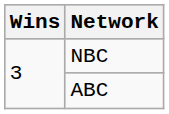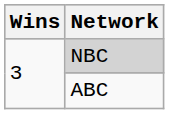(89, 56) no background -> (89, 56) lightgrey background
